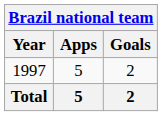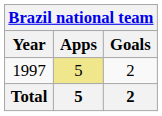(79, 70) no background -> (79, 70) khaki background
